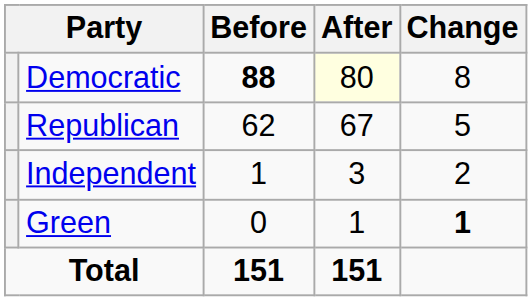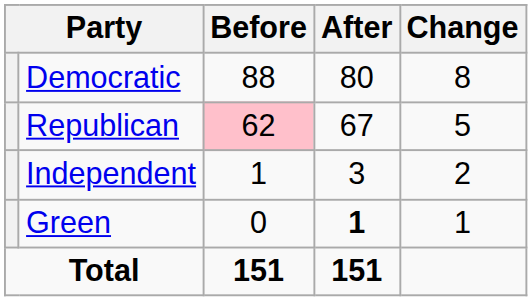(259, 77) bold -> (259, 77) normal
(357, 77) lightyellow background -> (357, 77) no background
(259, 125) no background -> (259, 125) pink background
(357, 222) normal -> (357, 222) bold
(462, 222) bold -> (462, 222) normal
